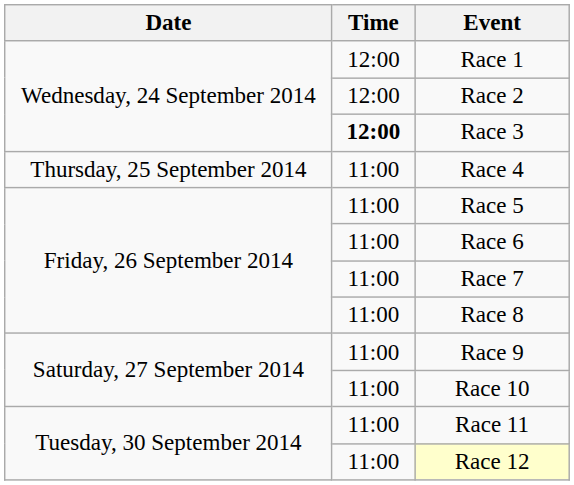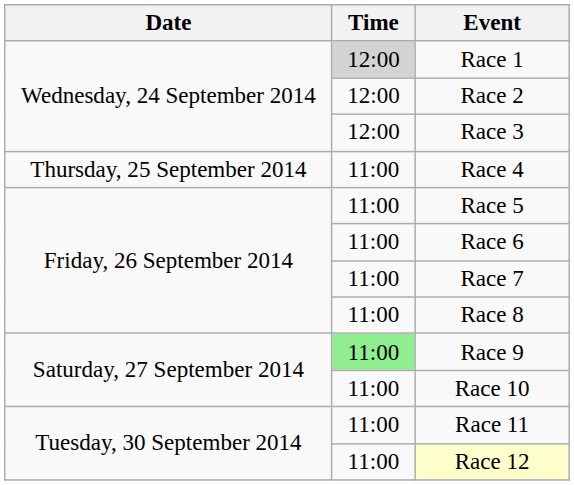(373, 59) no background -> (373, 59) lightgrey background
(373, 132) bold -> (373, 132) normal
(373, 351) no background -> (373, 351) lightgreen background
